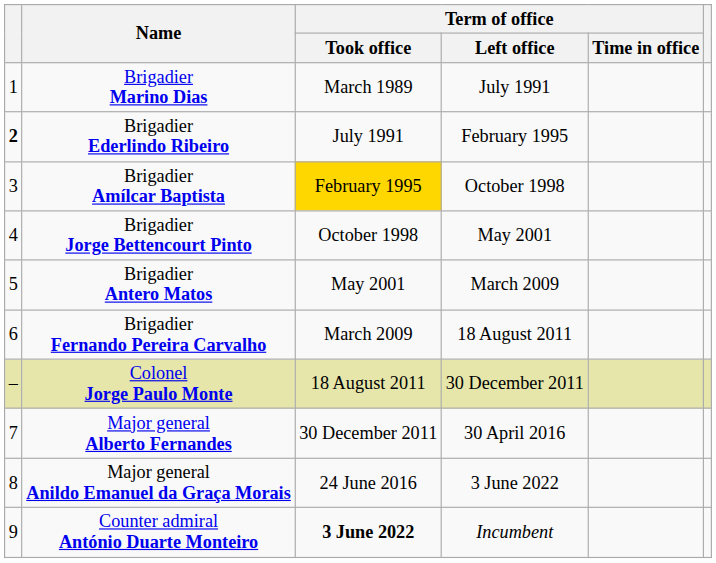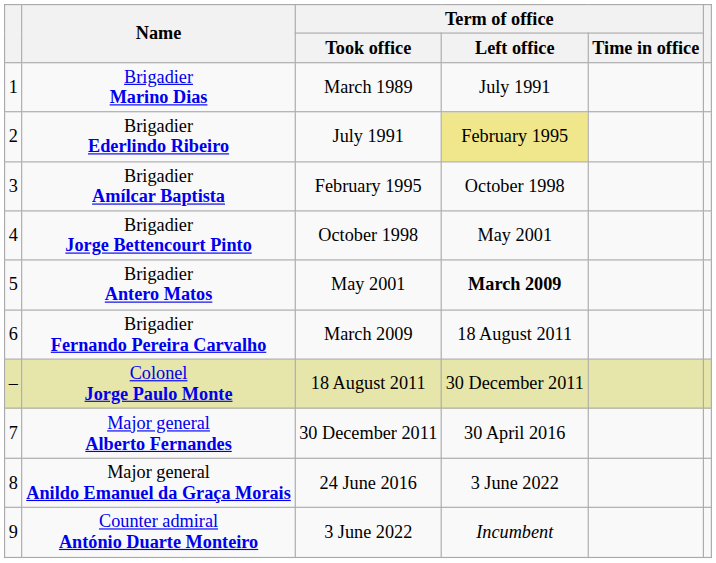(13, 136) bold -> (13, 136) normal
(515, 136) no background -> (515, 136) khaki background
(368, 185) gold background -> (368, 185) no background
(515, 284) normal -> (515, 284) bold
(368, 532) bold -> (368, 532) normal
